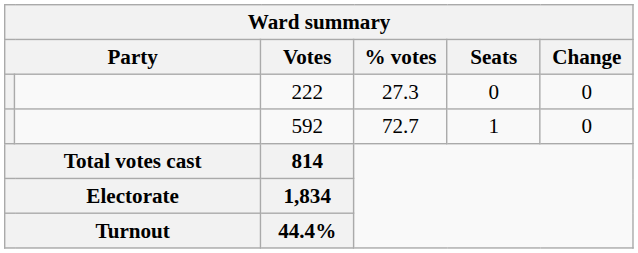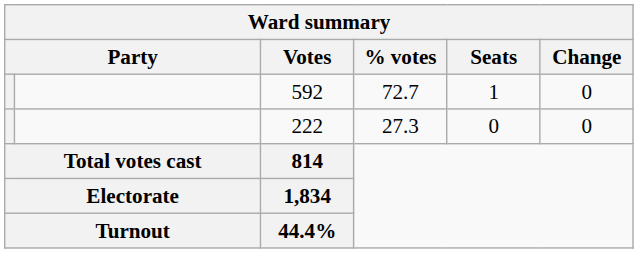rows swapped: (307, 126) <-> (307, 91)
